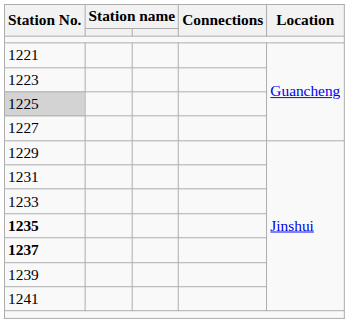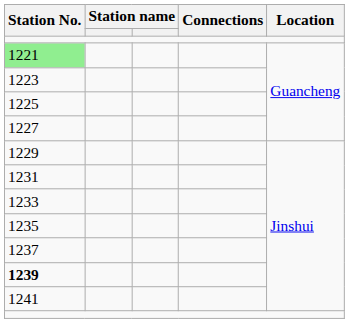(23, 55) no background -> (23, 55) lightgreen background
(23, 103) lightgrey background -> (23, 103) no background
(23, 225) bold -> (23, 225) normal
(23, 250) bold -> (23, 250) normal
(23, 274) normal -> (23, 274) bold
